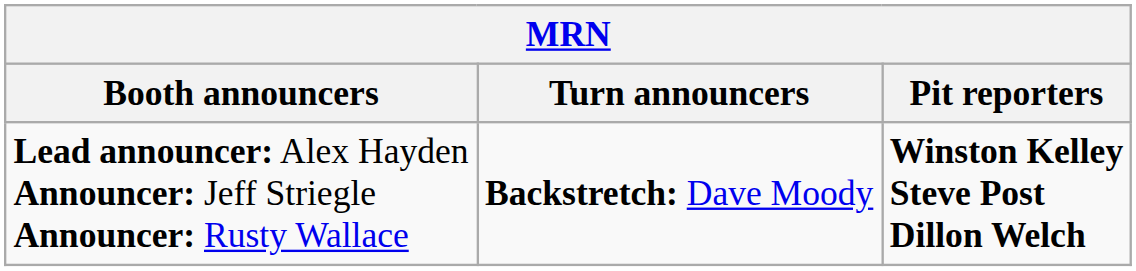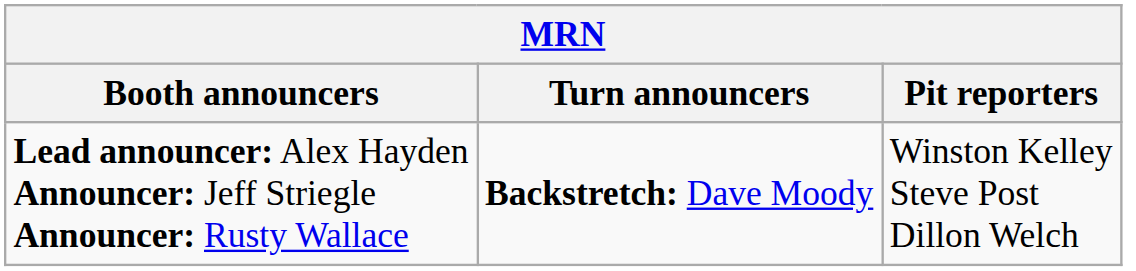(1007, 193) bold -> (1001, 193) normal
